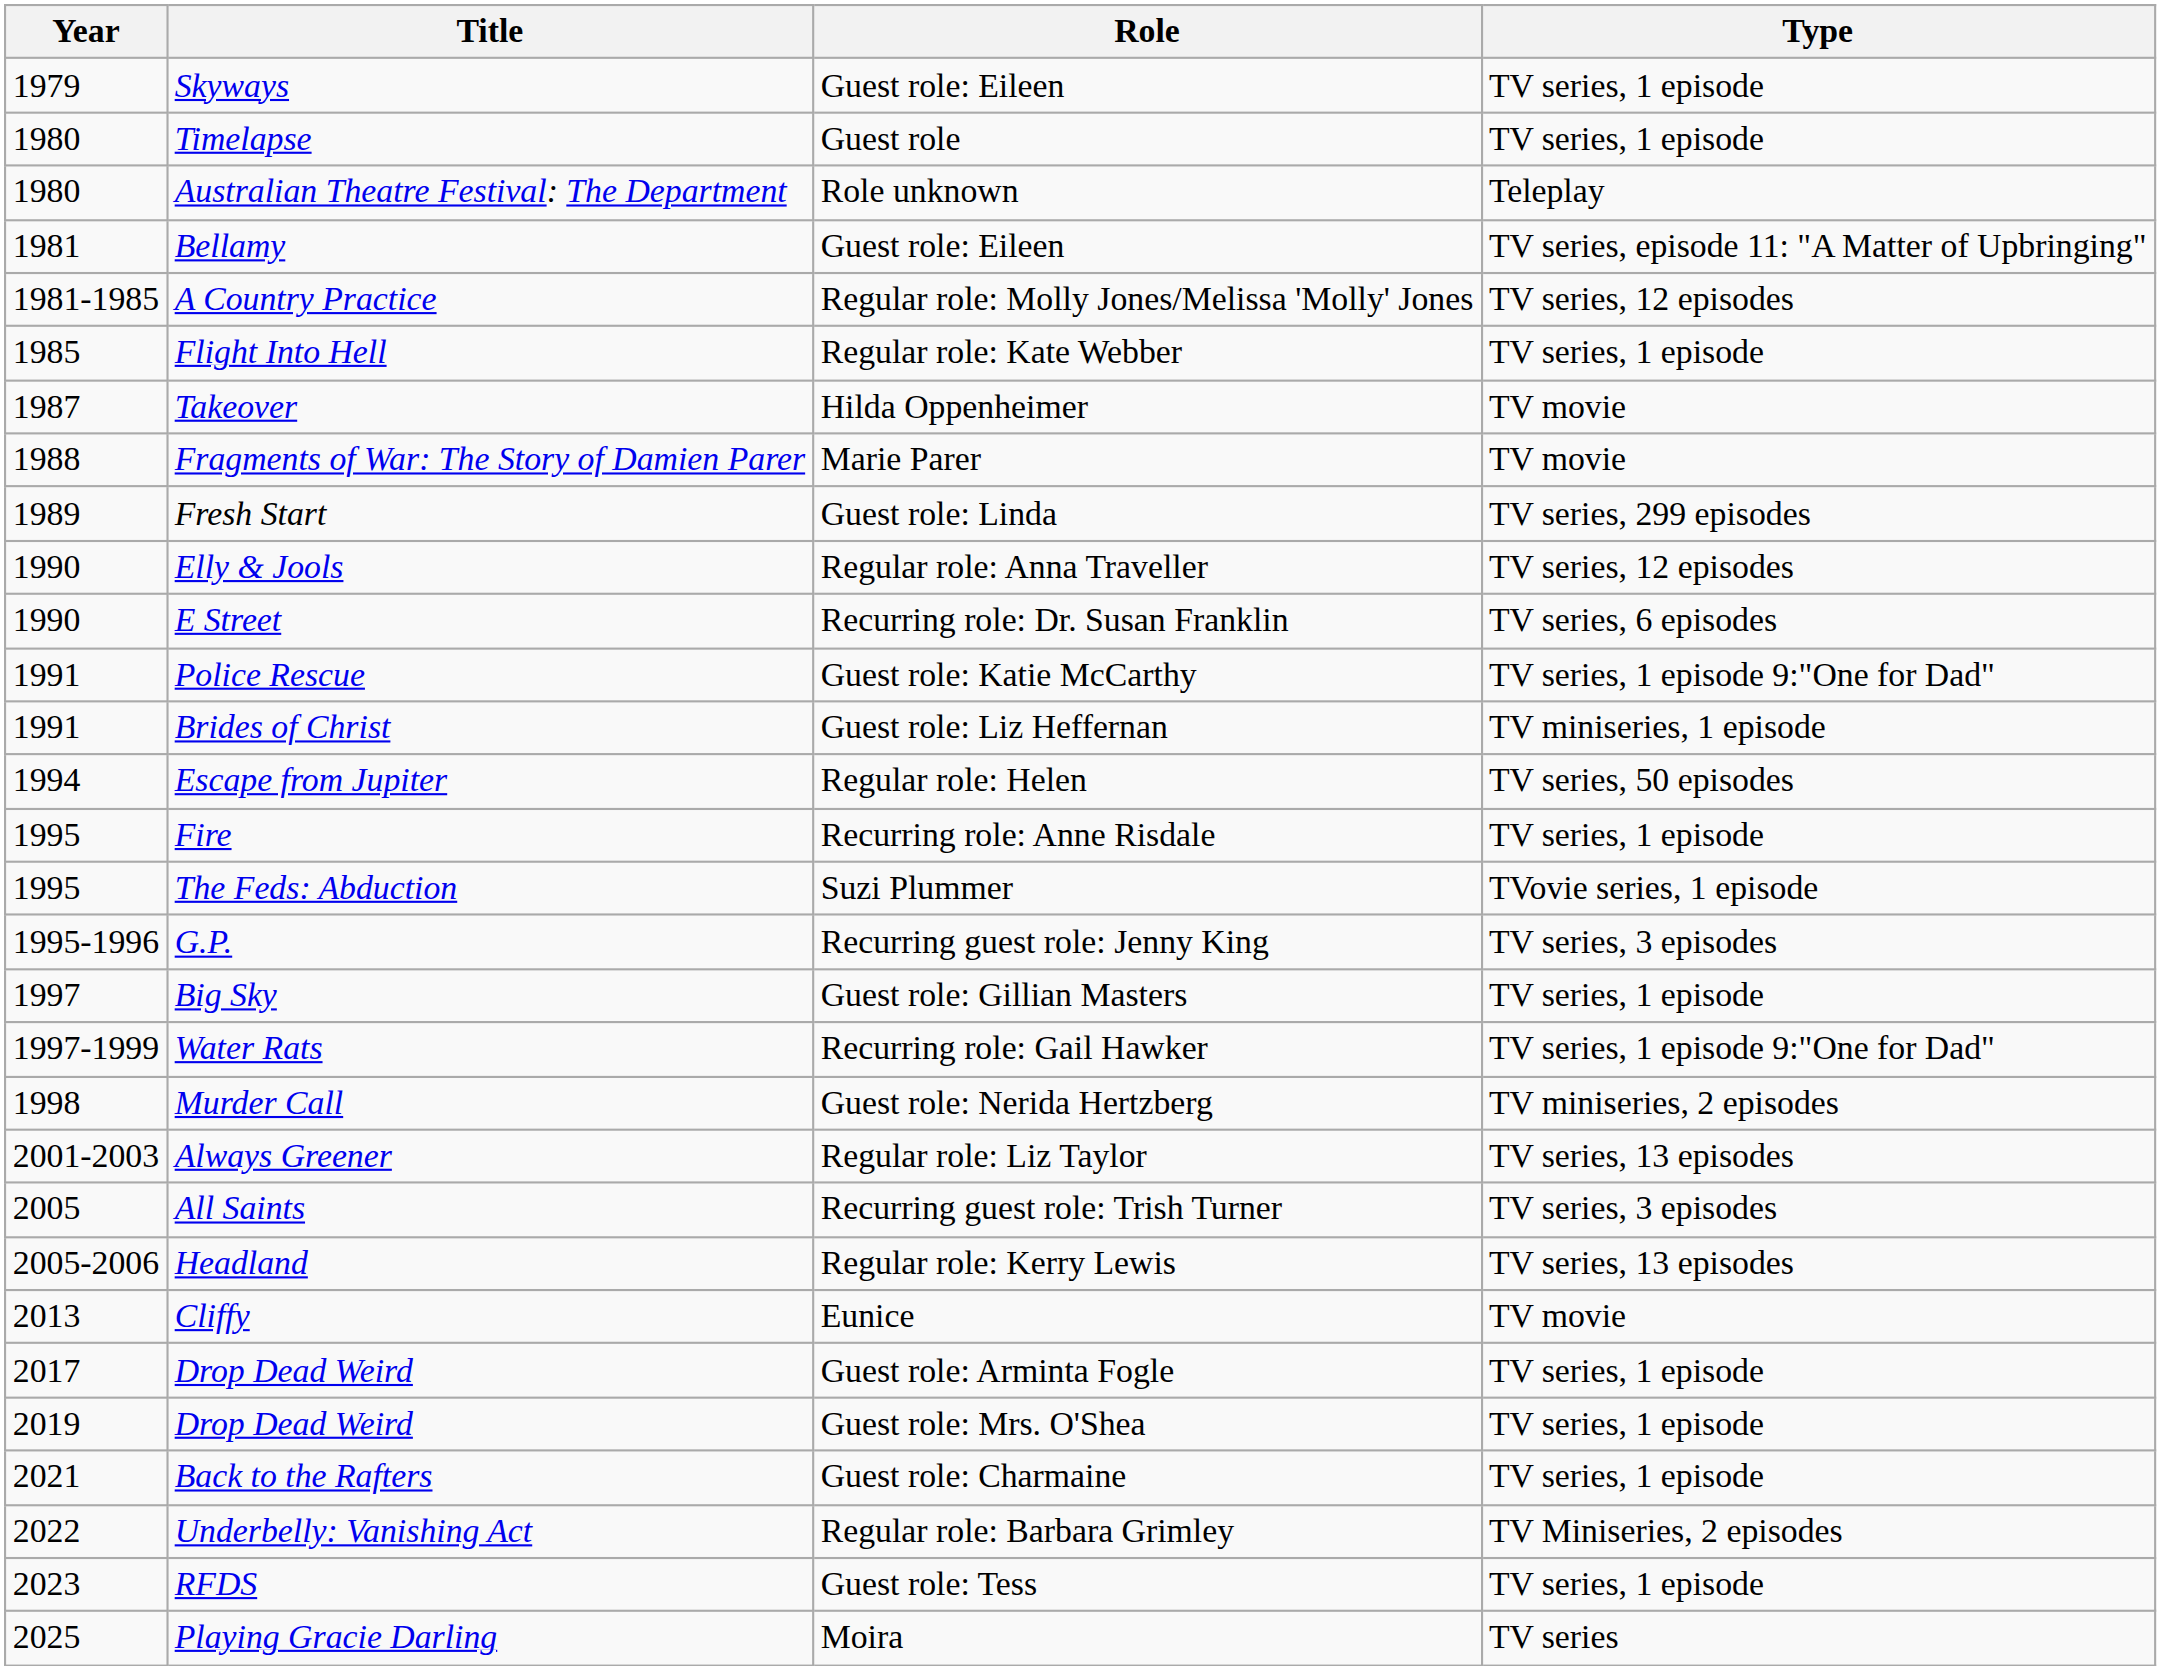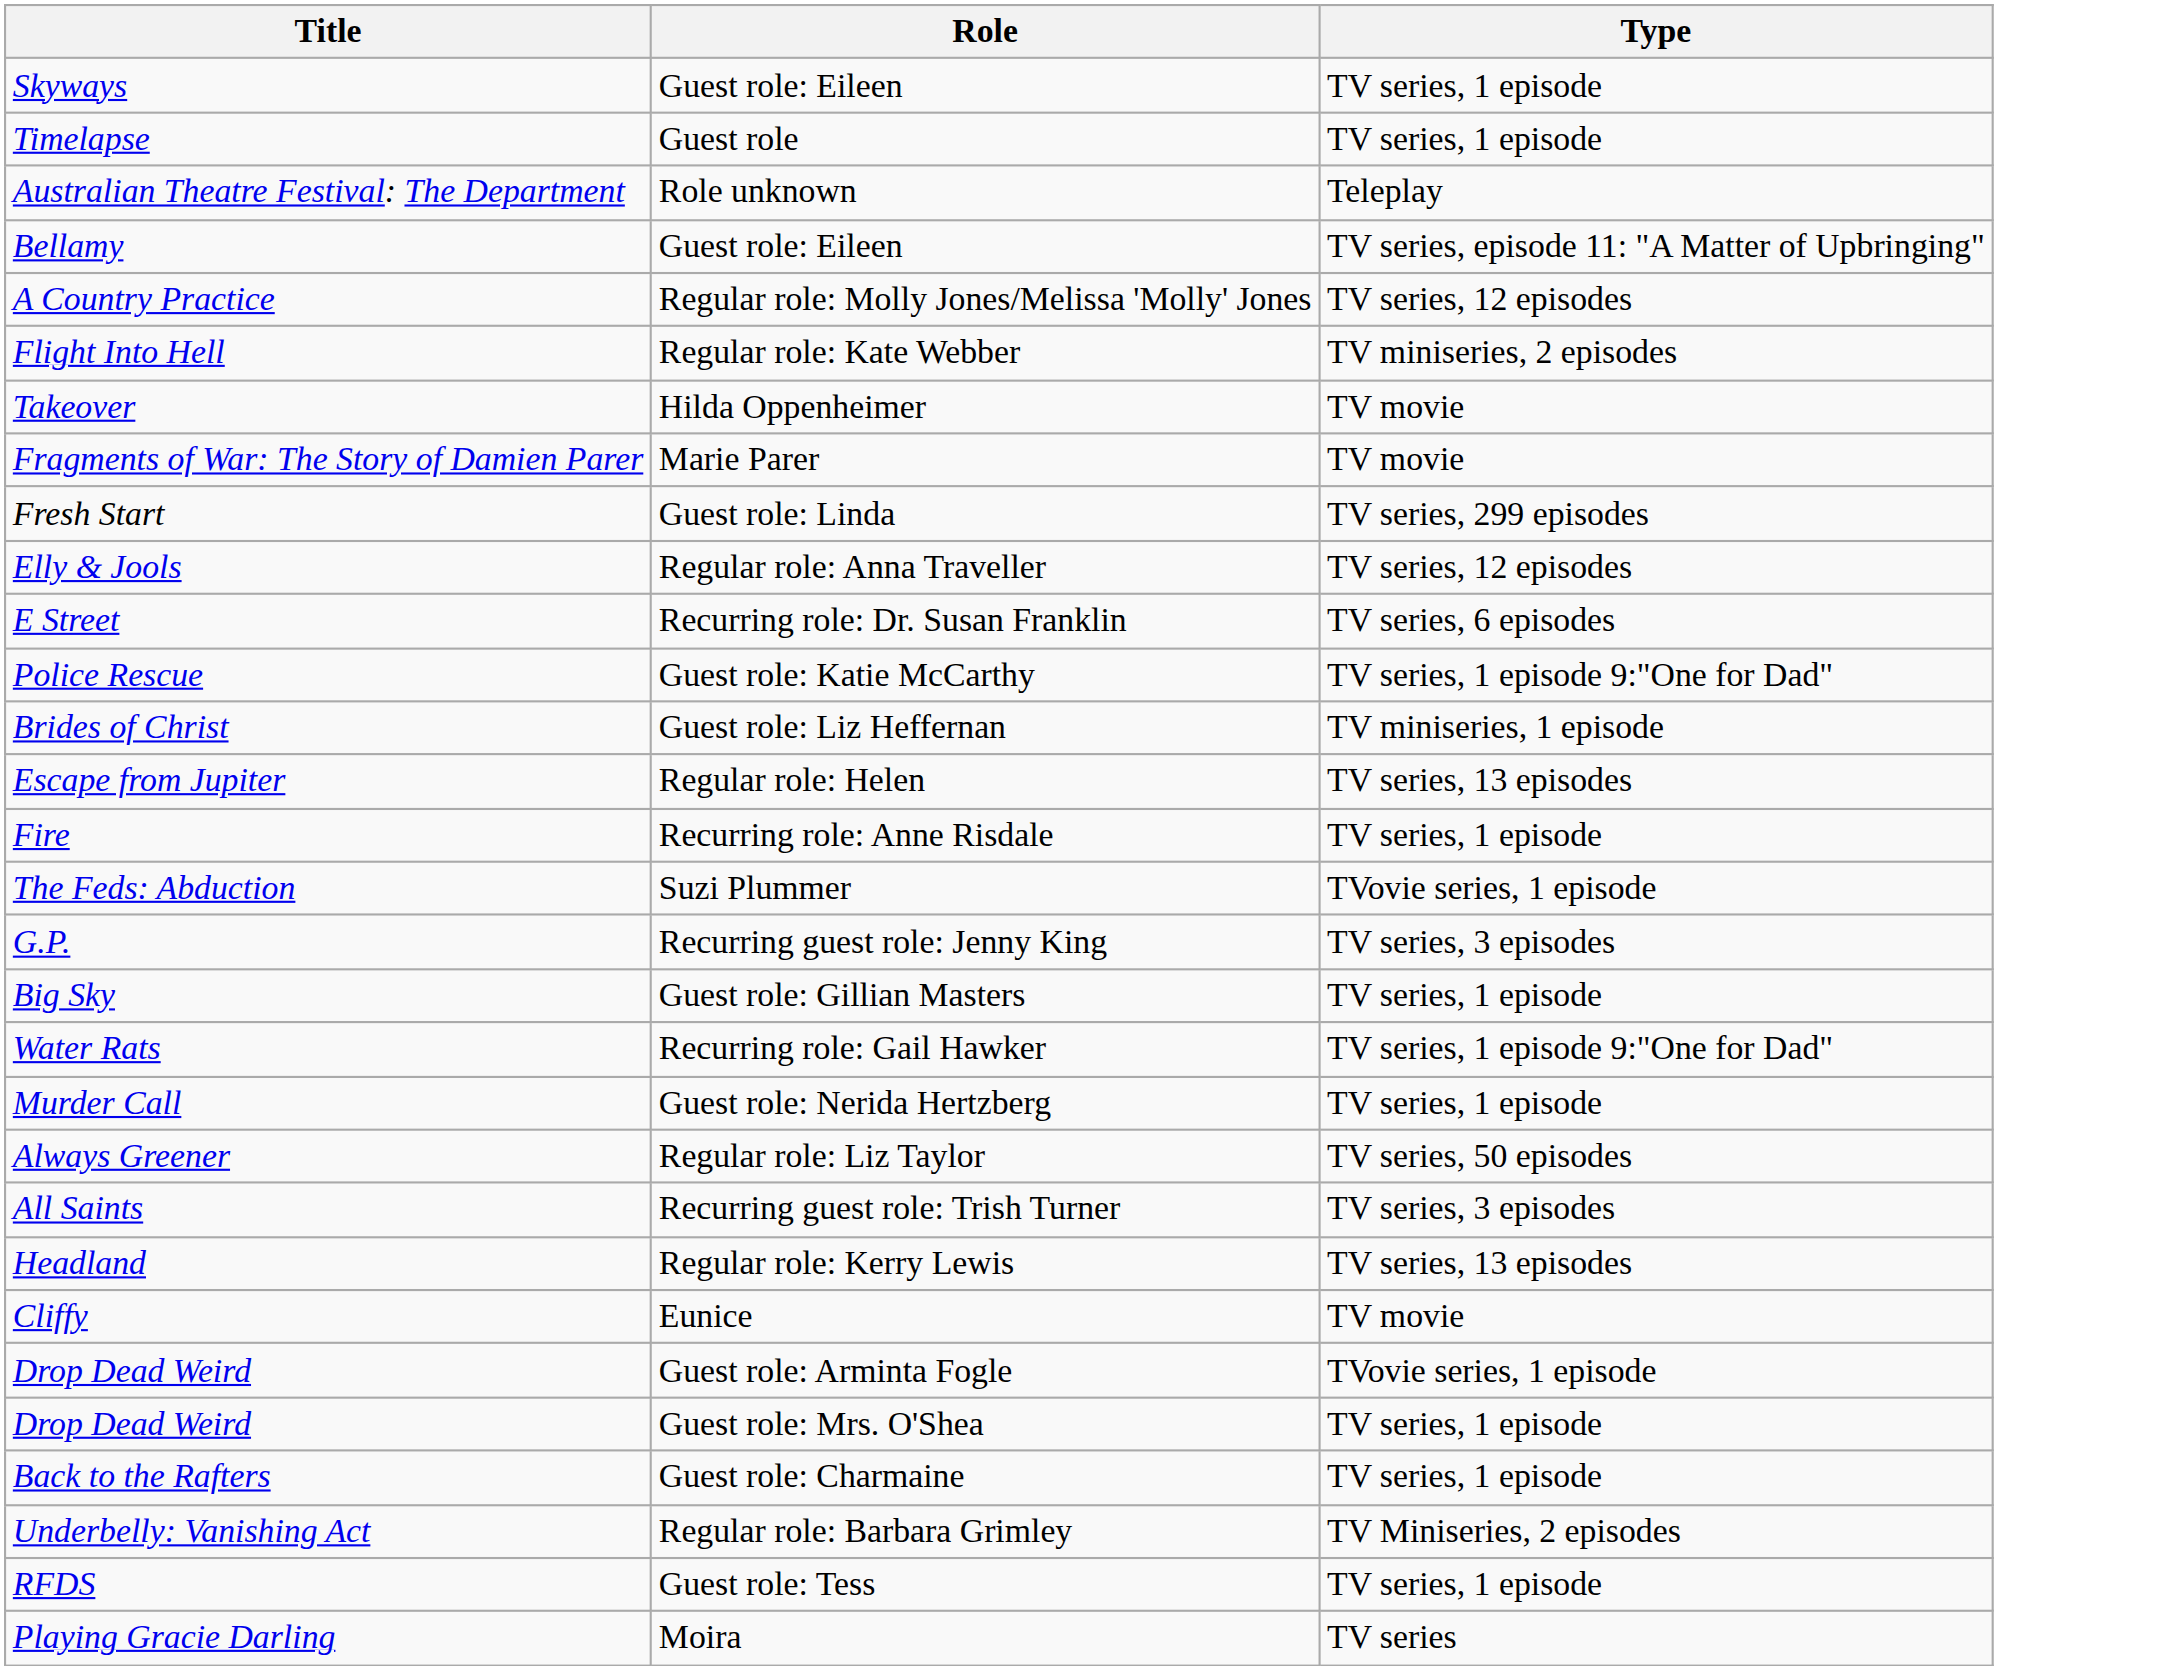- column: (86, 31)
(1626, 352) TV series, 1 episode -> (1502, 352) TV miniseries, 2 episodes
(1641, 780) TV series, 50 episodes -> (1480, 780) TV series, 13 episodes
(1664, 1102) TV miniseries, 2 episodes -> (1465, 1102) TV series, 1 episode
(1641, 1155) TV series, 13 episodes -> (1480, 1155) TV series, 50 episodes
(1626, 1369) TV series, 1 episode -> (1492, 1369) TVovie series, 1 episode
